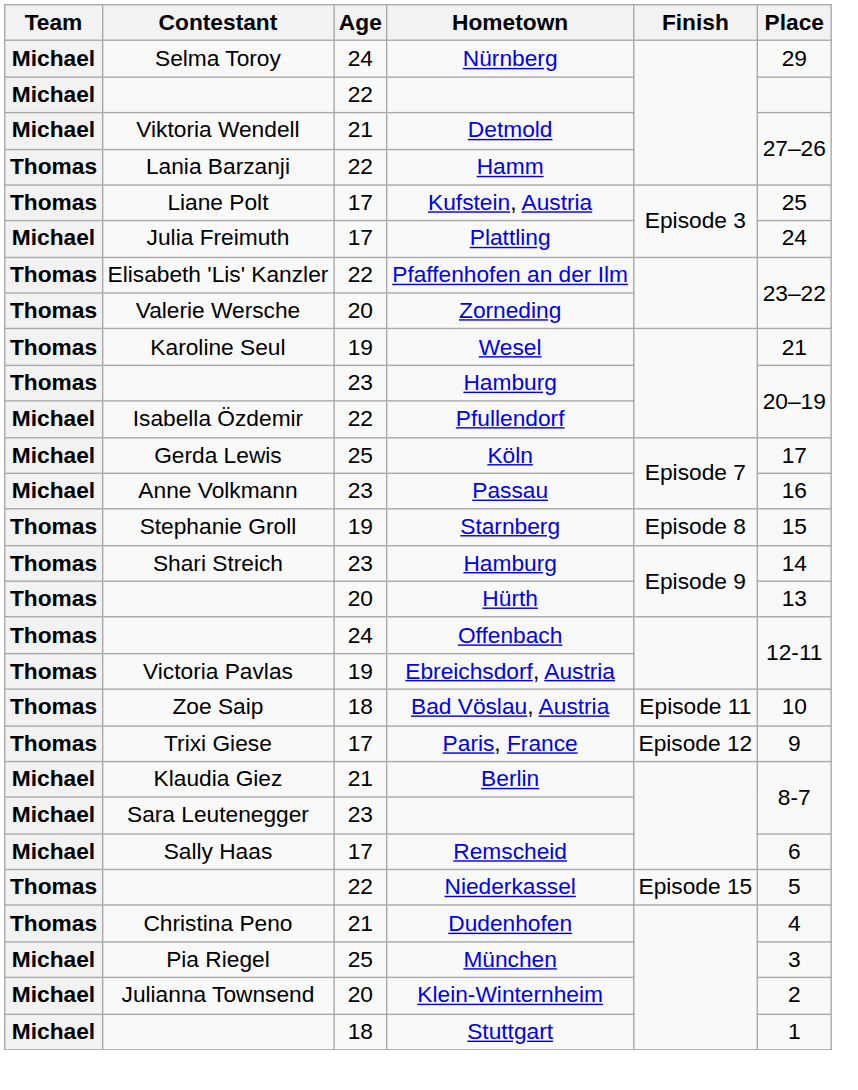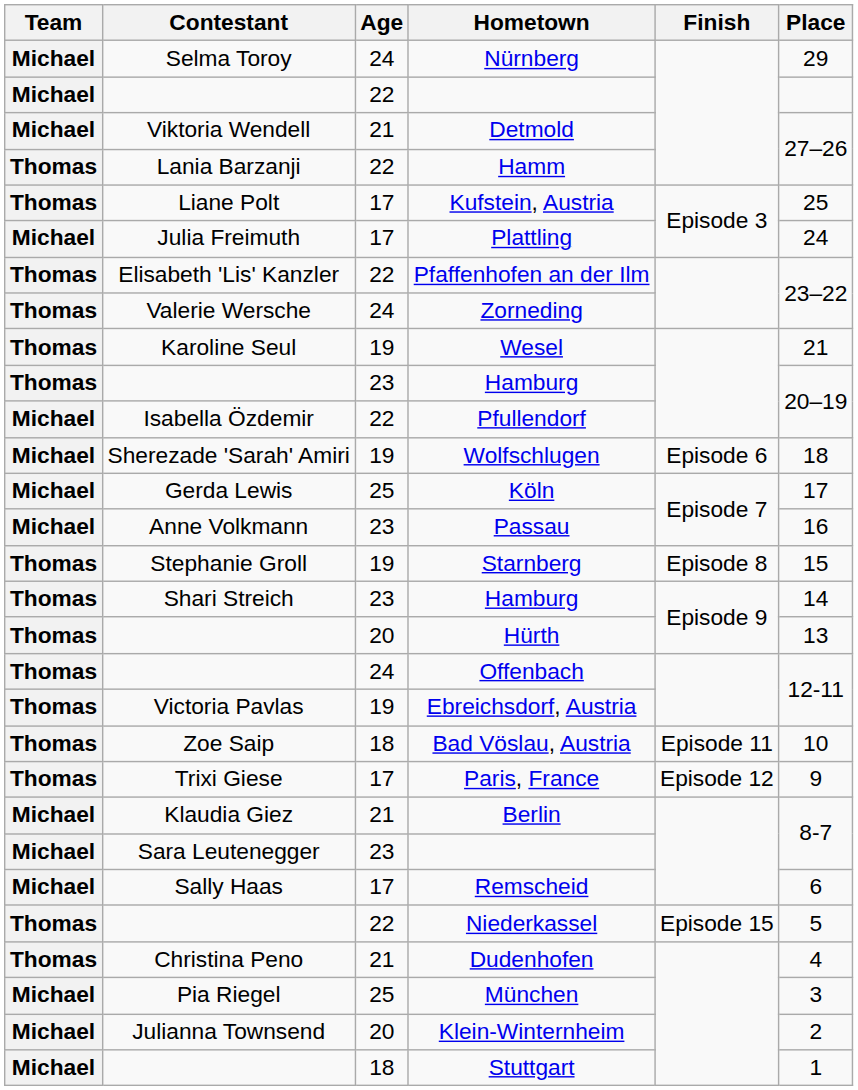(360, 310) 20 -> (382, 310) 24
+ row: (229, 454)
